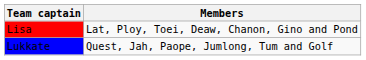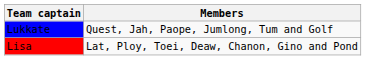rows swapped: (19, 30) <-> (28, 46)
